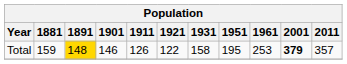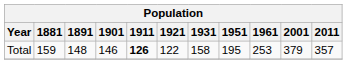(77, 50) gold background -> (77, 50) no background
(139, 50) normal -> (139, 50) bold
(293, 50) bold -> (293, 50) normal
